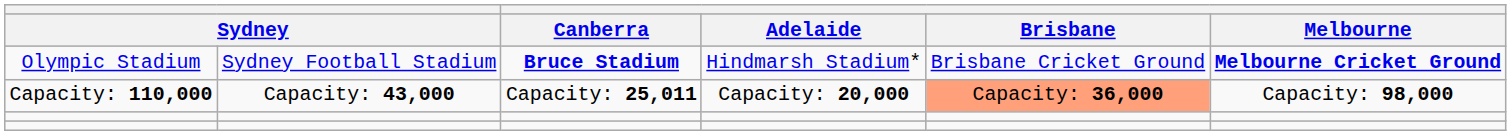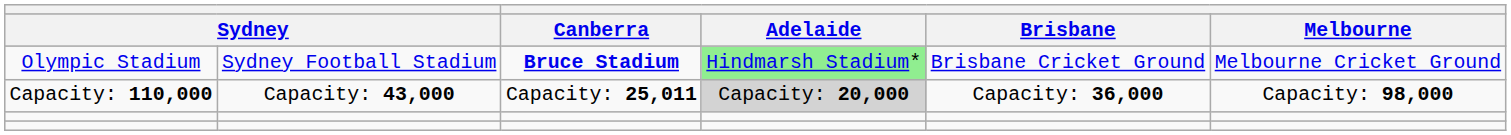(814, 63) no background -> (814, 63) lightgreen background
(1358, 63) bold -> (1358, 63) normal
(814, 95) no background -> (814, 95) lightgrey background
(1068, 95) lightsalmon background -> (1068, 95) no background
